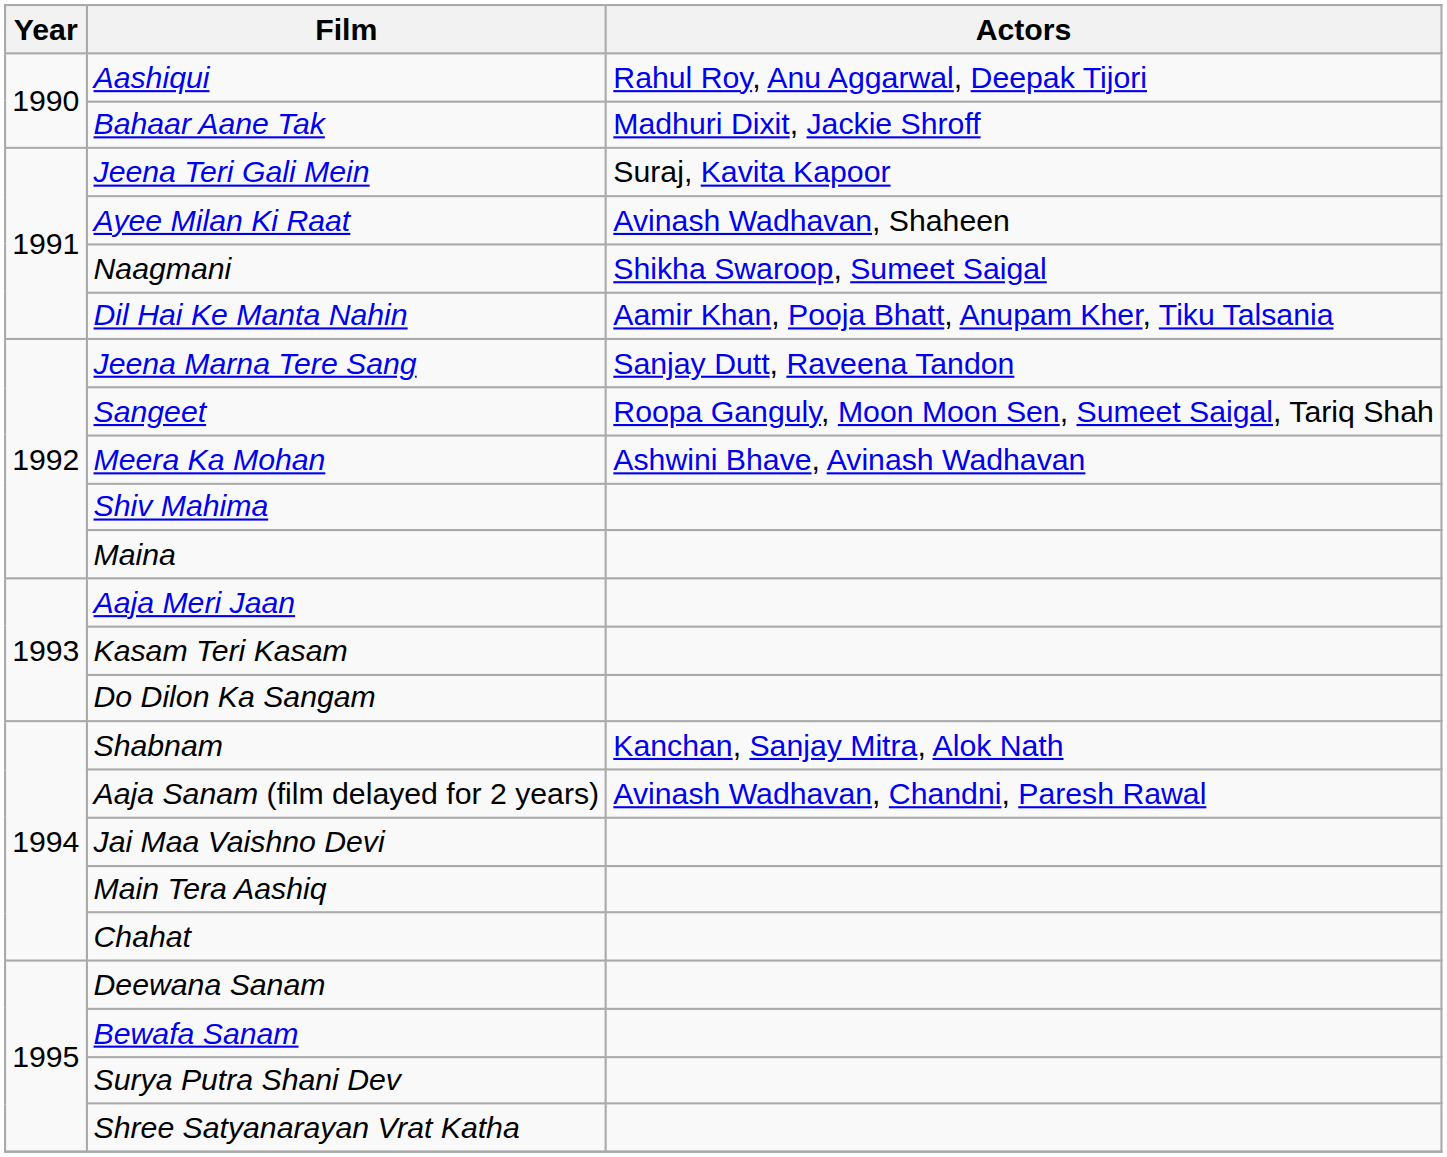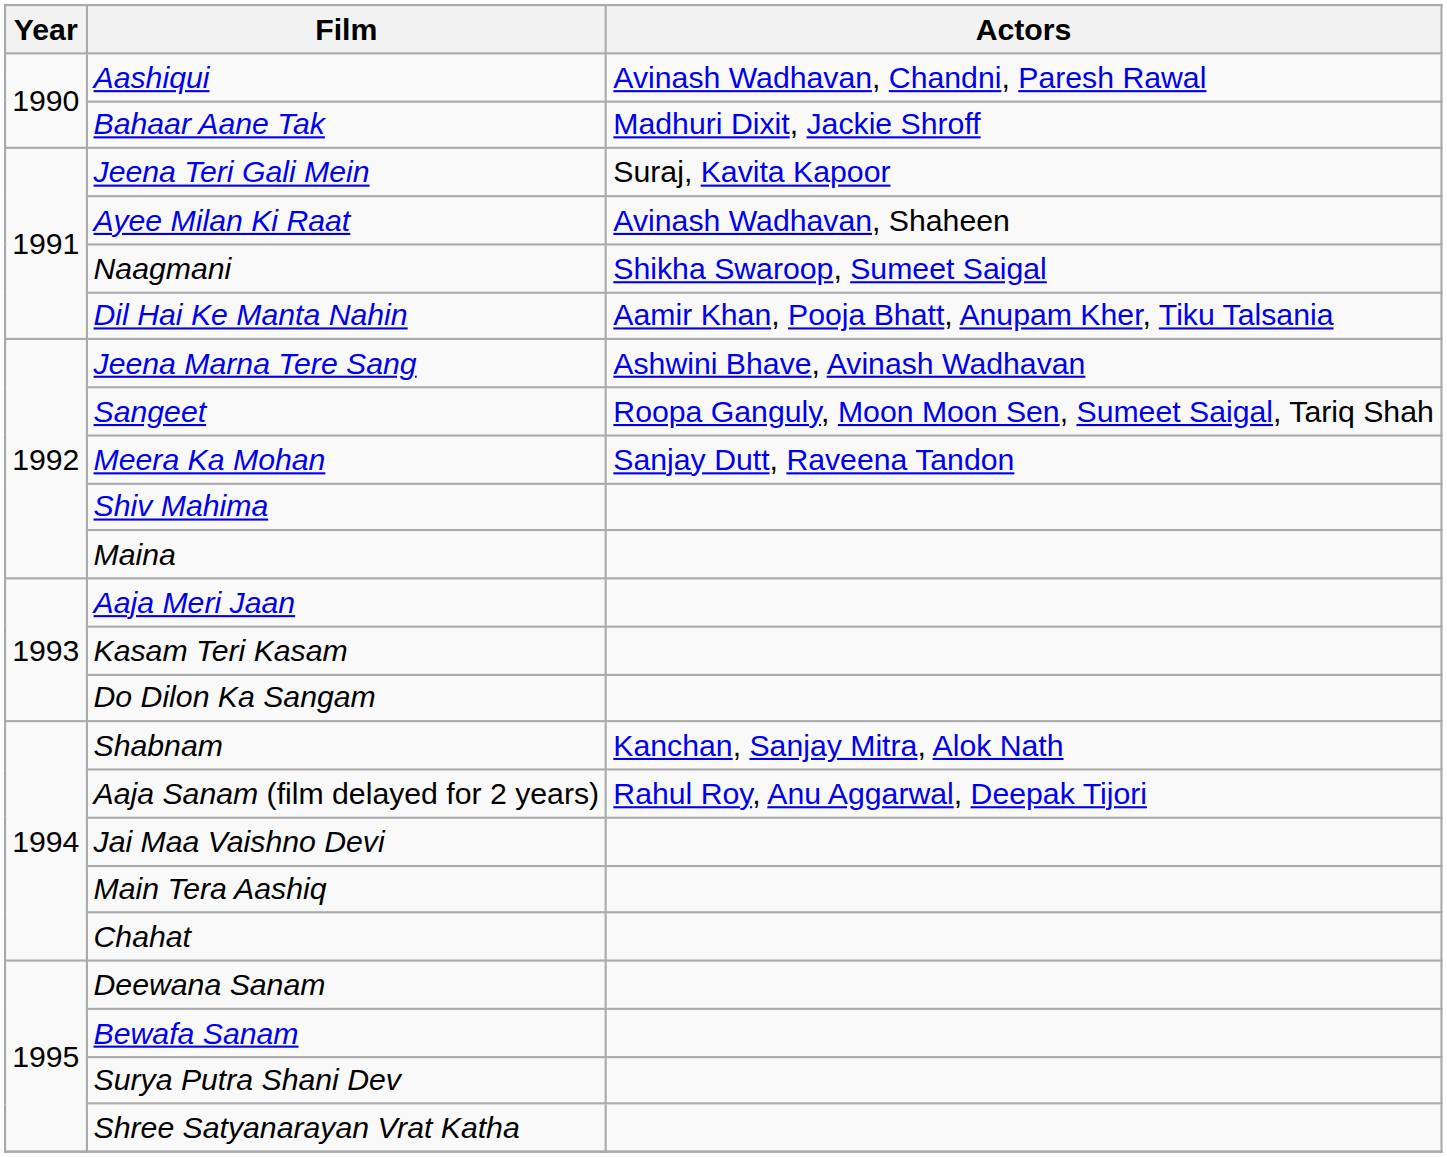(880, 77) Rahul Roy, Anu Aggarwal, Deepak Tijori -> (910, 77) Avinash Wadhavan, Chandni, Paresh Rawal
(814, 364) Sanjay Dutt, Raveena Tandon -> (849, 364) Ashwini Bhave, Avinash Wadhavan
(849, 459) Ashwini Bhave, Avinash Wadhavan -> (814, 459) Sanjay Dutt, Raveena Tandon
(910, 794) Avinash Wadhavan, Chandni, Paresh Rawal -> (880, 794) Rahul Roy, Anu Aggarwal, Deepak Tijori
